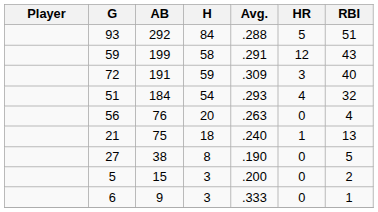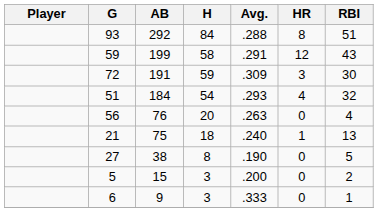(302, 34) 5 -> (302, 34) 8
(349, 75) 40 -> (349, 75) 30
